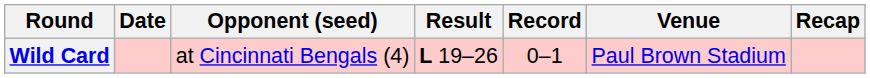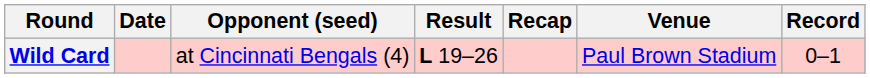columns swapped: (545, 21) <-> (828, 21)
